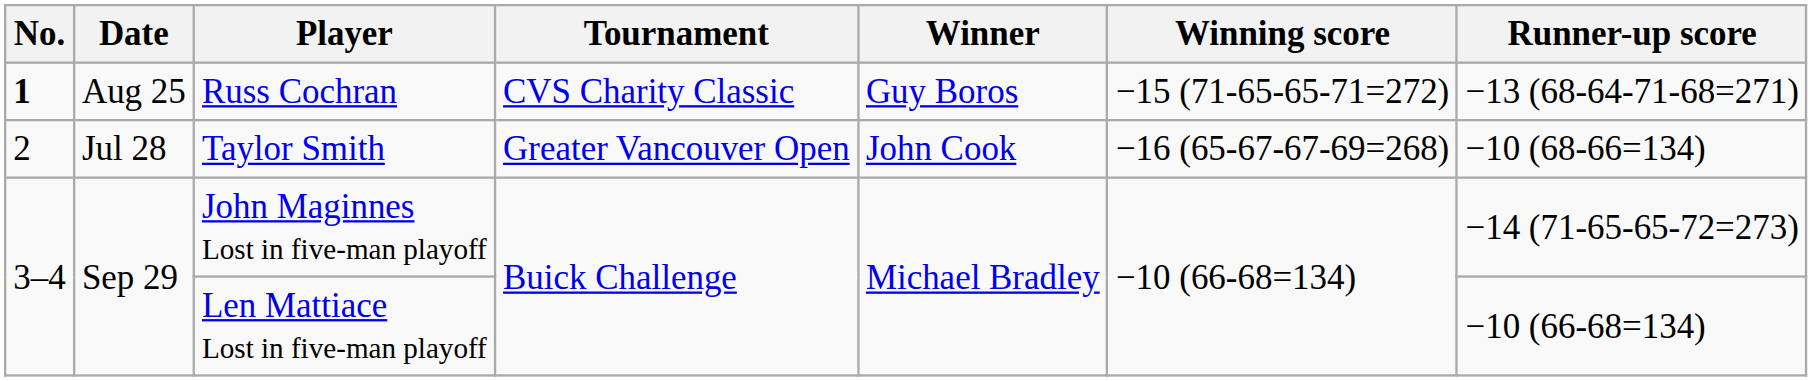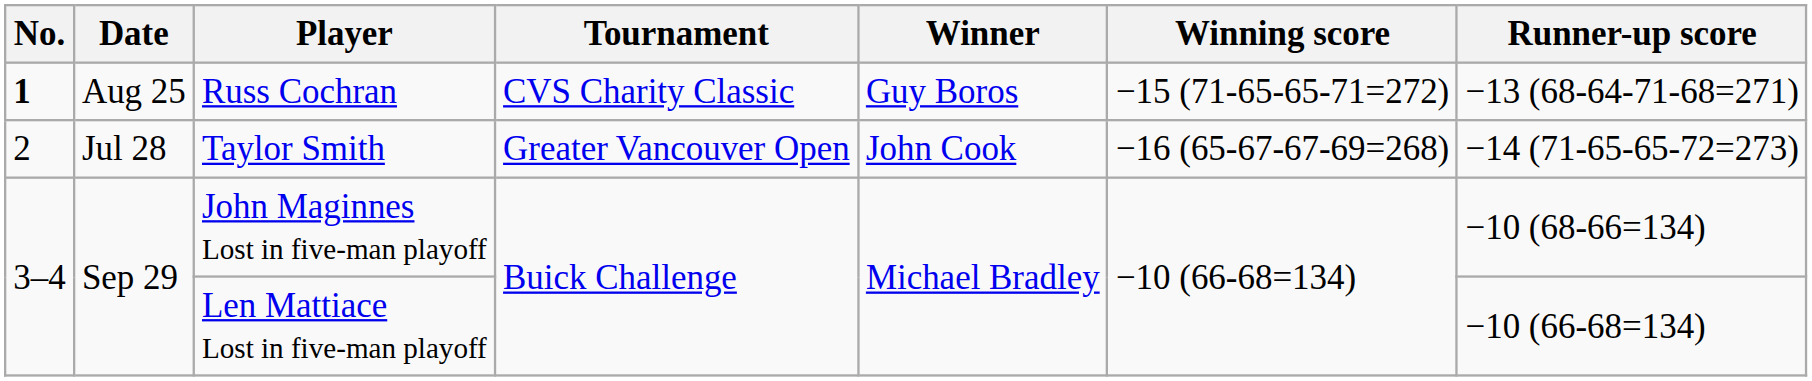(1586, 148) −10 (68-66=134) -> (1632, 148) −14 (71-65-65-72=273)
(1632, 227) −14 (71-65-65-72=273) -> (1586, 227) −10 (68-66=134)
